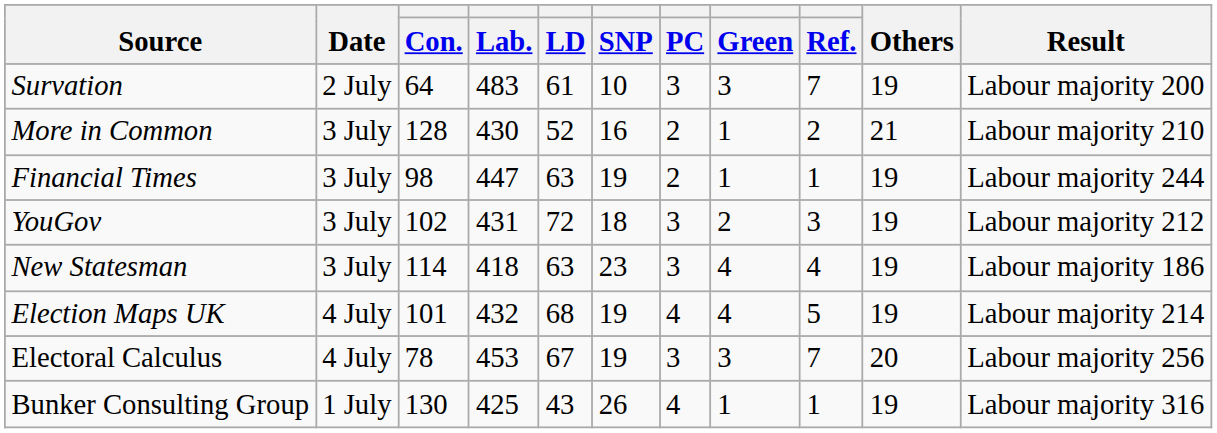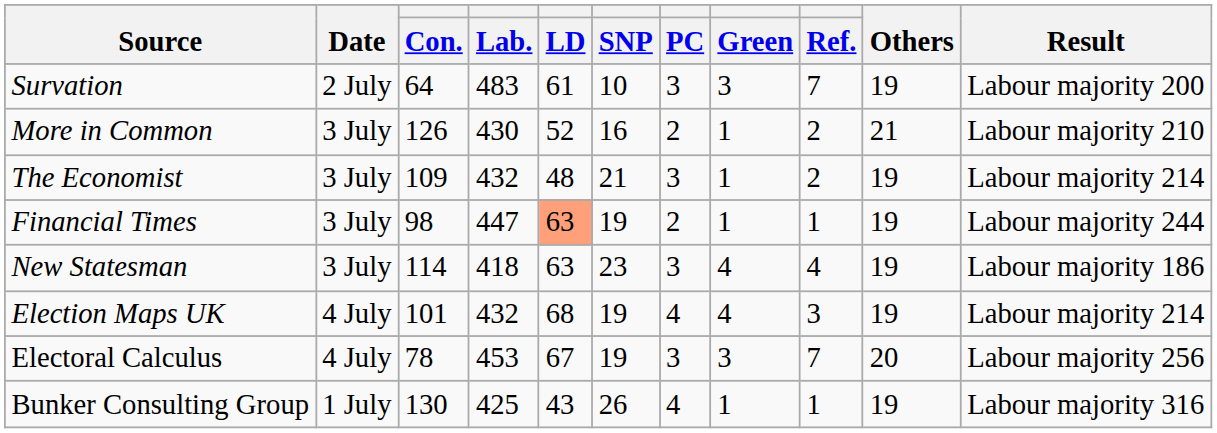(426, 131) 128 -> (426, 131) 126
+ row: (97, 176)
(560, 176) no background -> (560, 222) lightsalmon background
- row: (56, 222)
(814, 312) 5 -> (814, 312) 3
